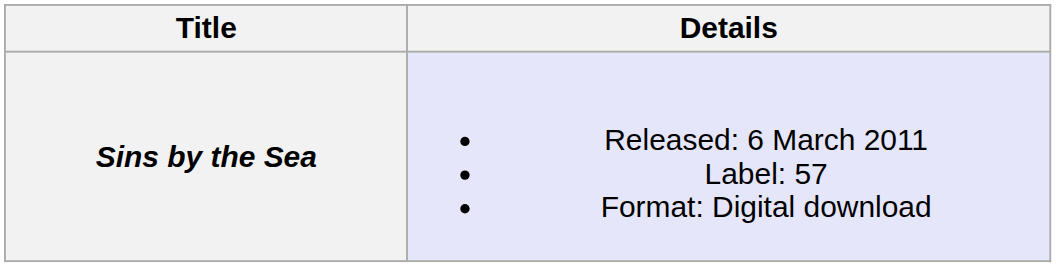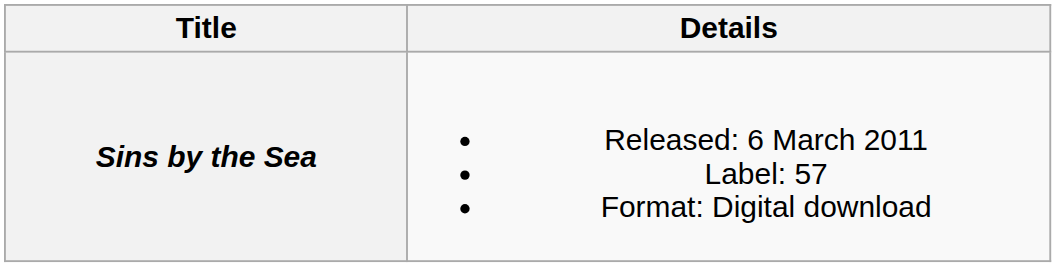(729, 173) lavender background -> (729, 173) no background
